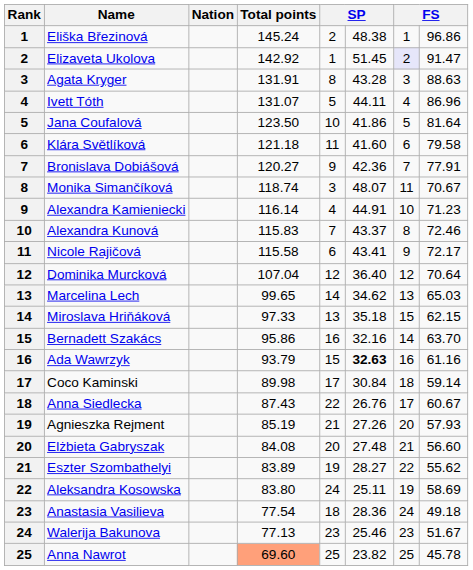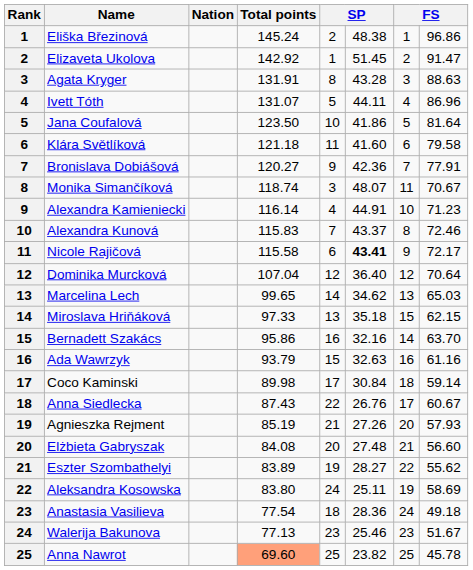(407, 58) lavender background -> (407, 58) no background
(369, 252) normal -> (369, 252) bold
(369, 360) bold -> (369, 360) normal
